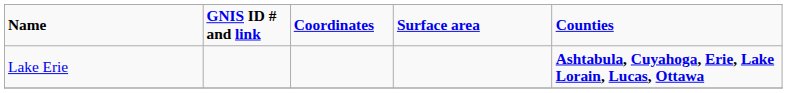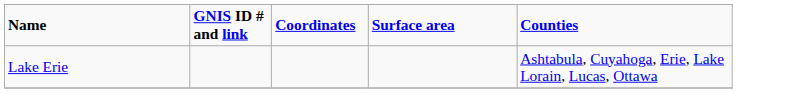(665, 66) bold -> (622, 66) normal
